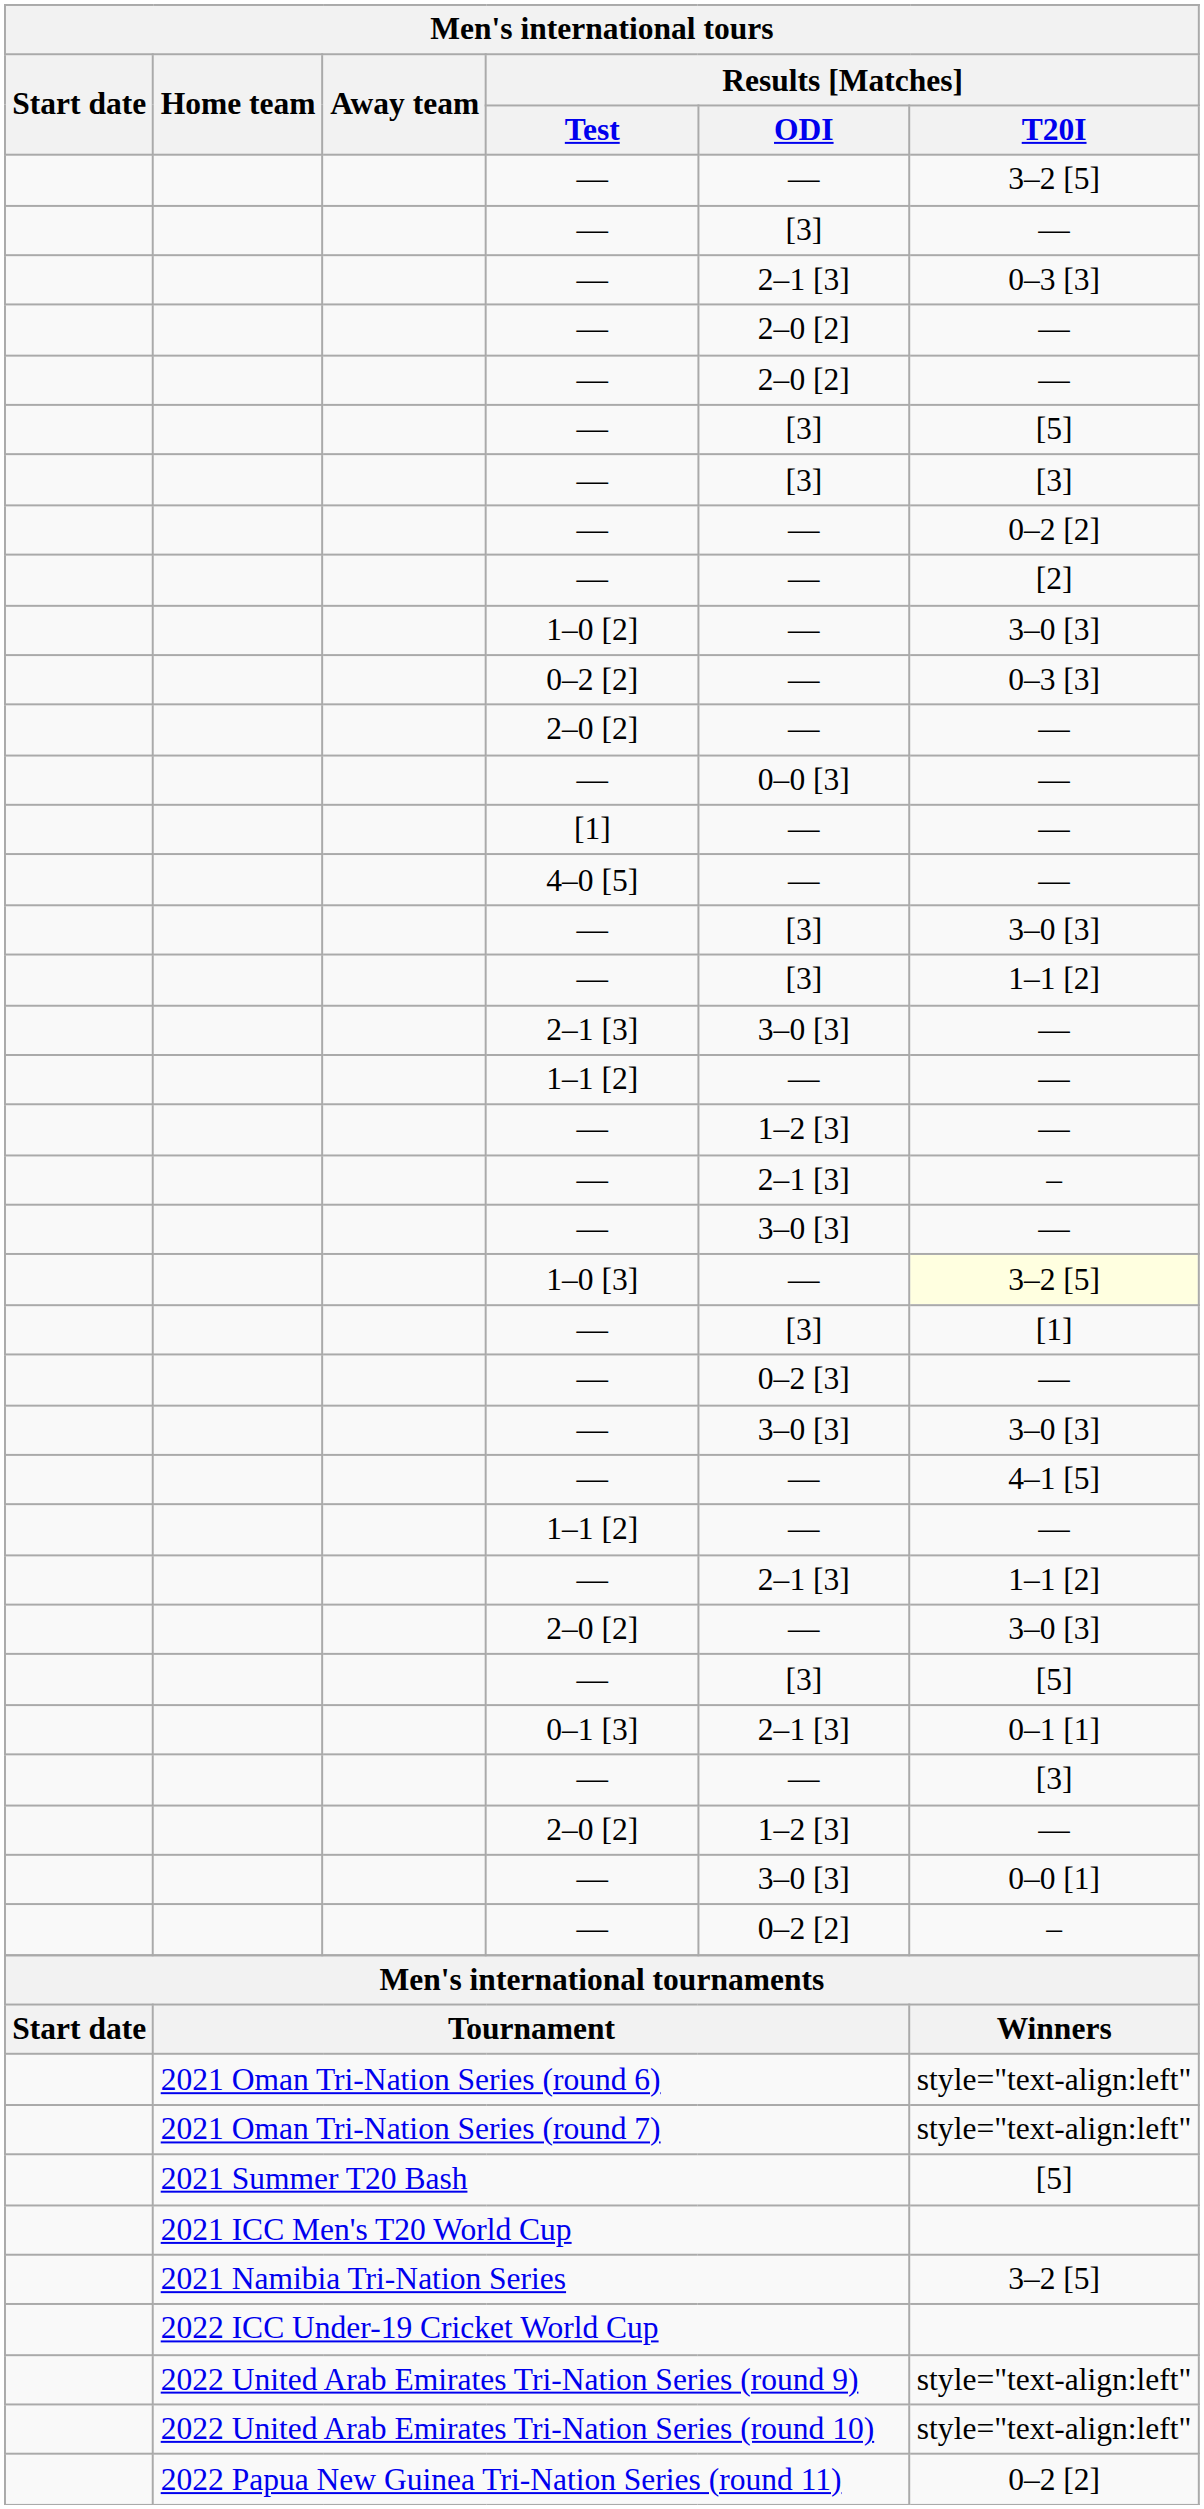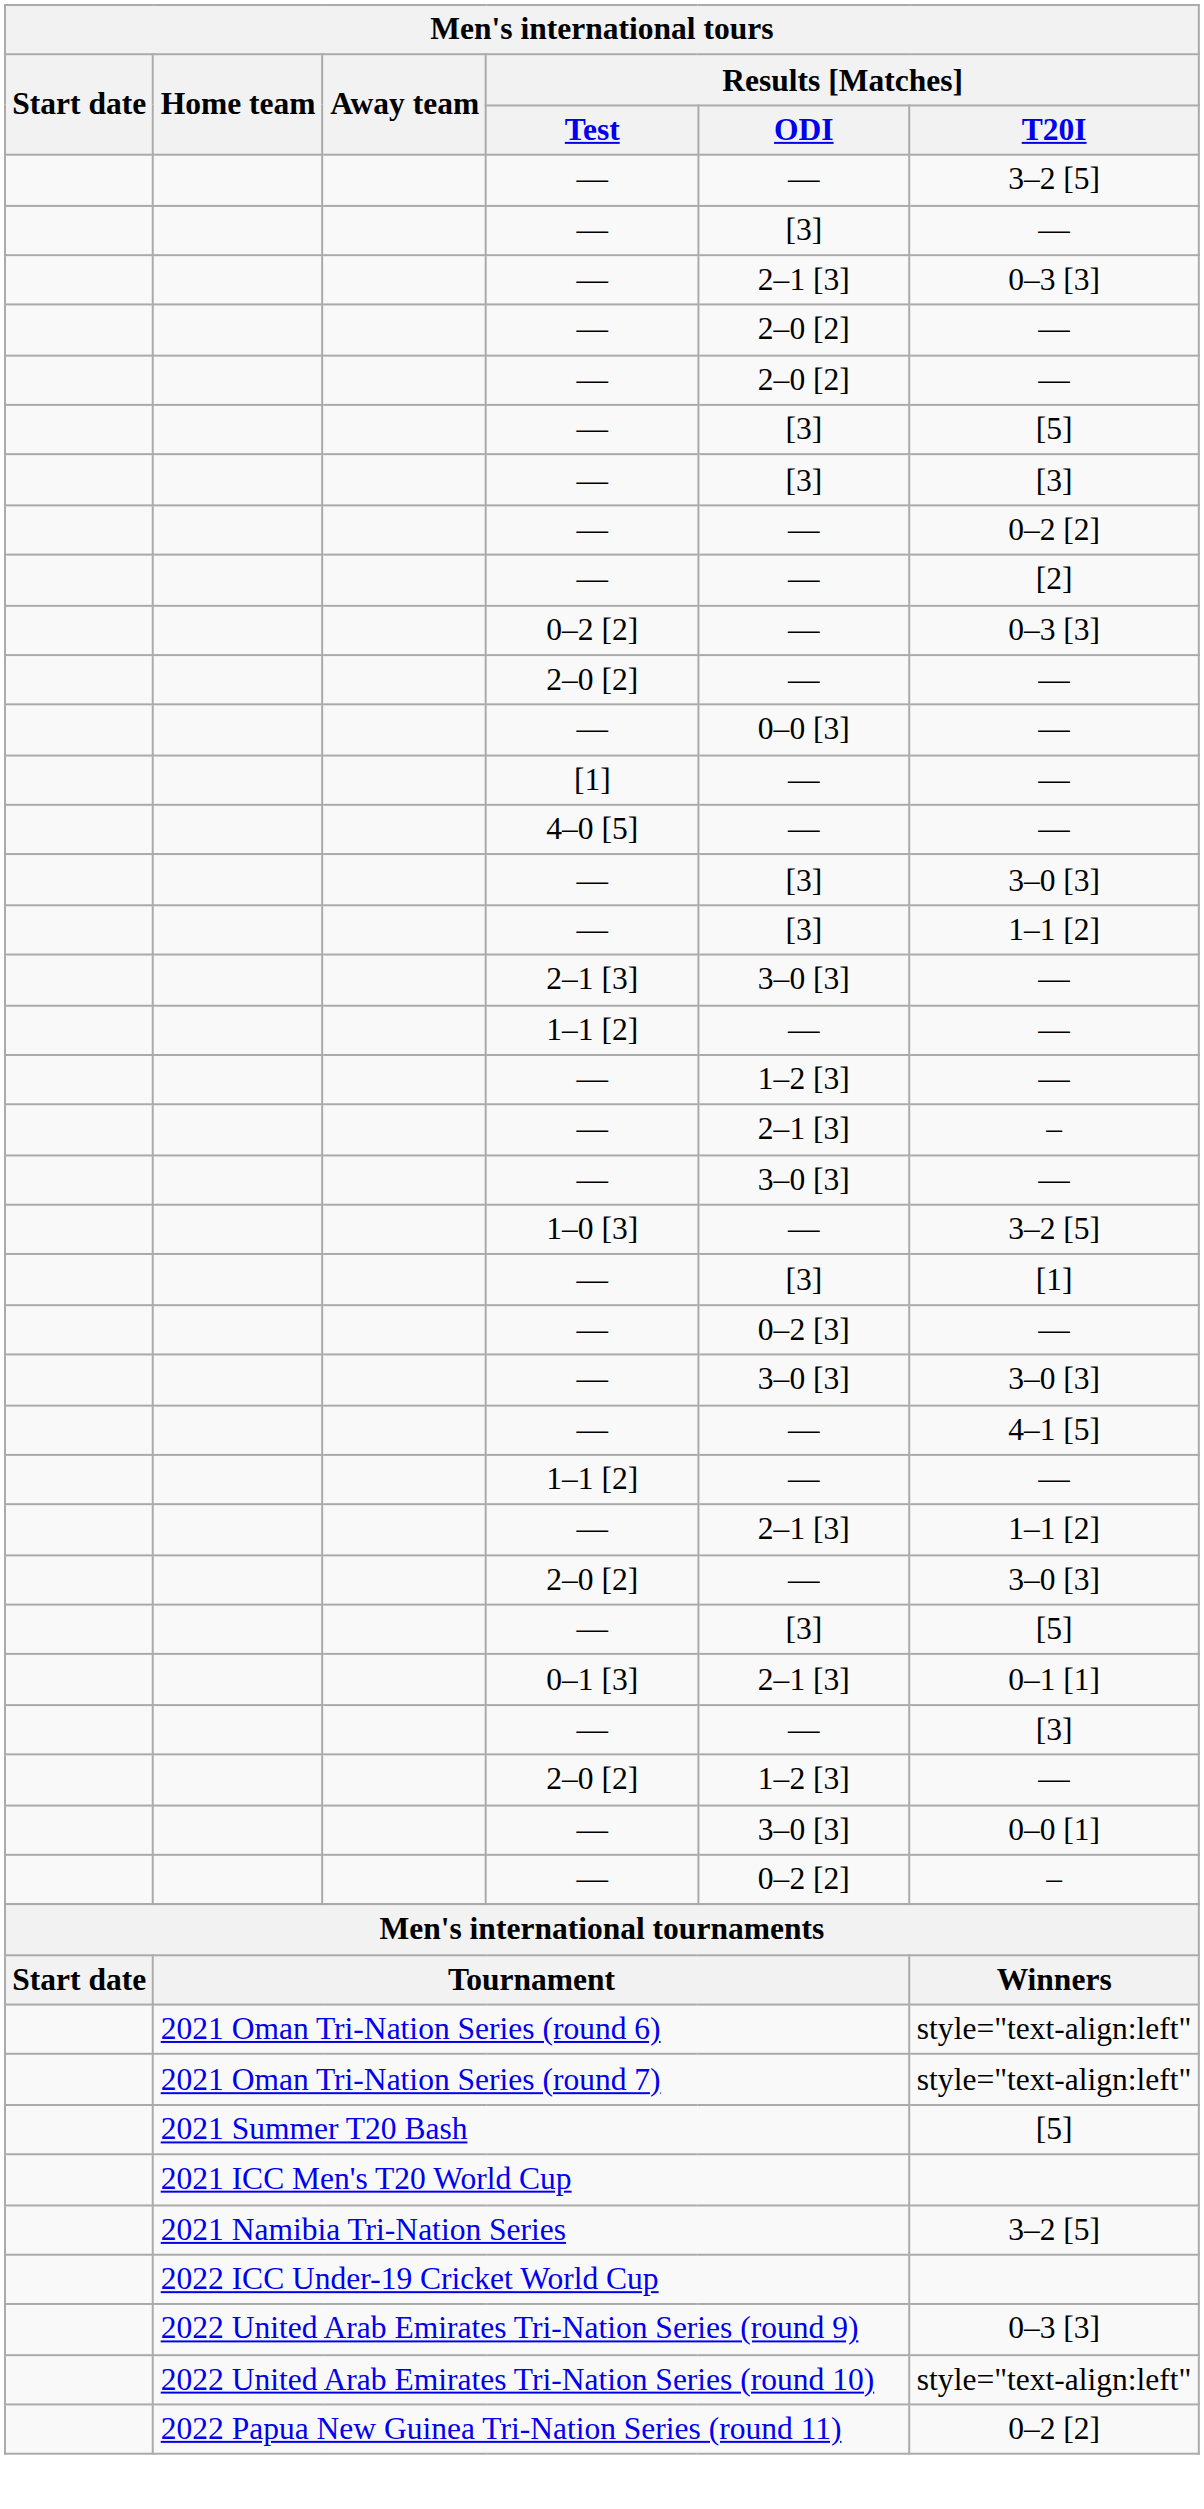- row: (238, 630)
(1054, 1279) lightyellow background -> (1054, 1229) no background
(1054, 2378) style="text-align:left" -> (1054, 2328) 0–3 [3]
